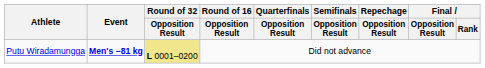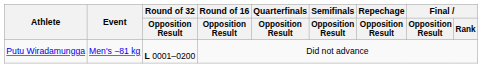(116, 52) bold -> (115, 52) normal
(172, 57) khaki background -> (170, 57) no background
